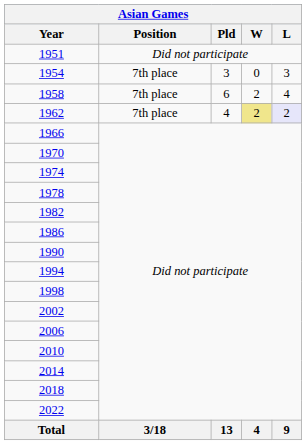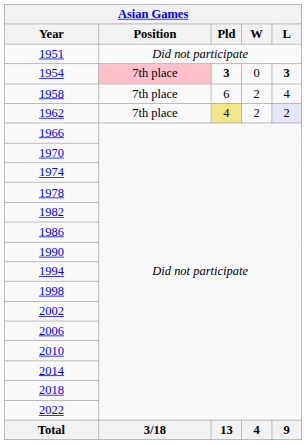(155, 73) no background -> (155, 73) pink background
(226, 73) normal -> (226, 73) bold
(287, 73) normal -> (287, 73) bold
(226, 113) no background -> (226, 113) khaki background
(257, 113) khaki background -> (257, 113) no background
